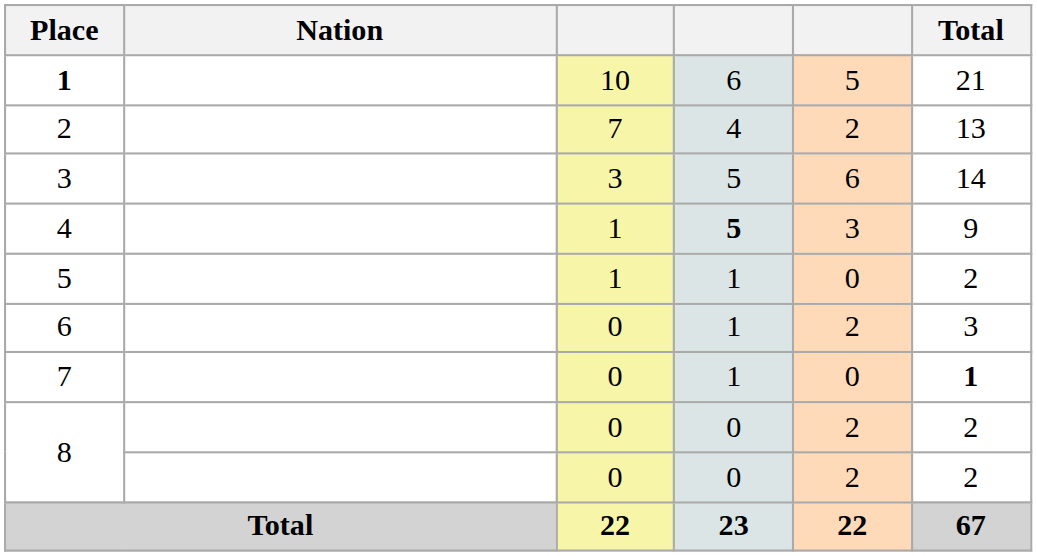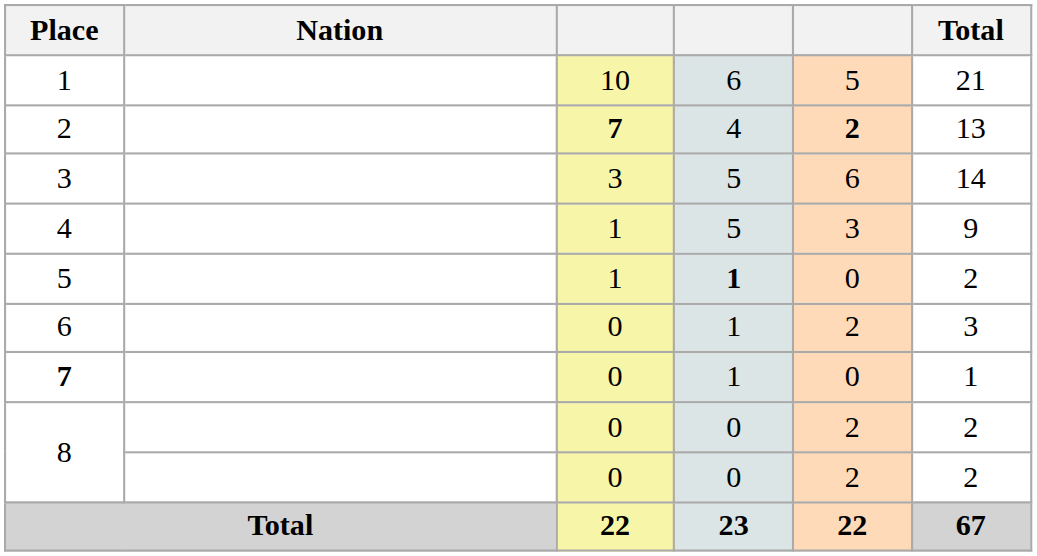(64, 79) bold -> (64, 79) normal
(615, 128) normal -> (615, 128) bold
(852, 128) normal -> (852, 128) bold
(734, 228) bold -> (734, 228) normal
(734, 277) normal -> (734, 277) bold
(64, 377) normal -> (64, 377) bold
(971, 377) bold -> (971, 377) normal
